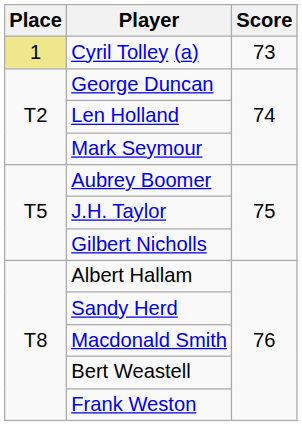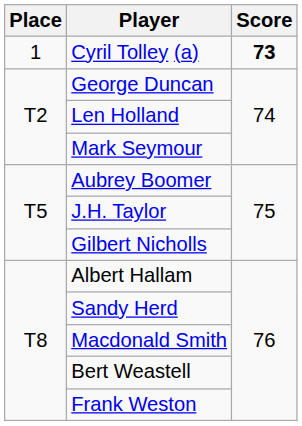(36, 52) khaki background -> (36, 52) no background
(264, 52) normal -> (264, 52) bold
